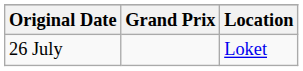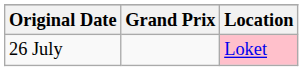(246, 49) no background -> (246, 49) pink background
